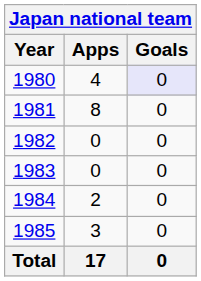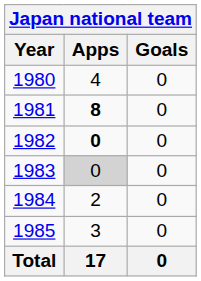(162, 79) lavender background -> (162, 79) no background
(96, 110) normal -> (96, 110) bold
(96, 140) normal -> (96, 140) bold
(96, 170) no background -> (96, 170) lightgrey background
